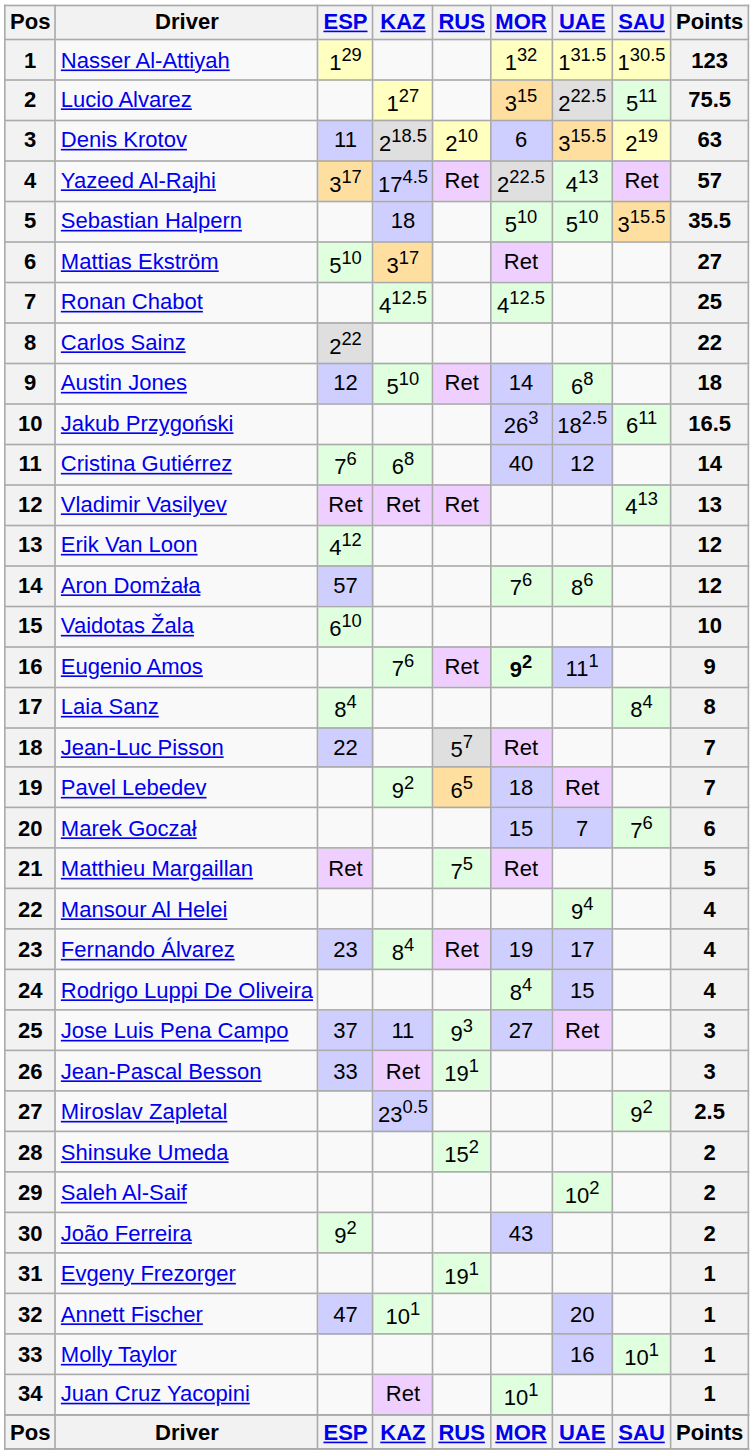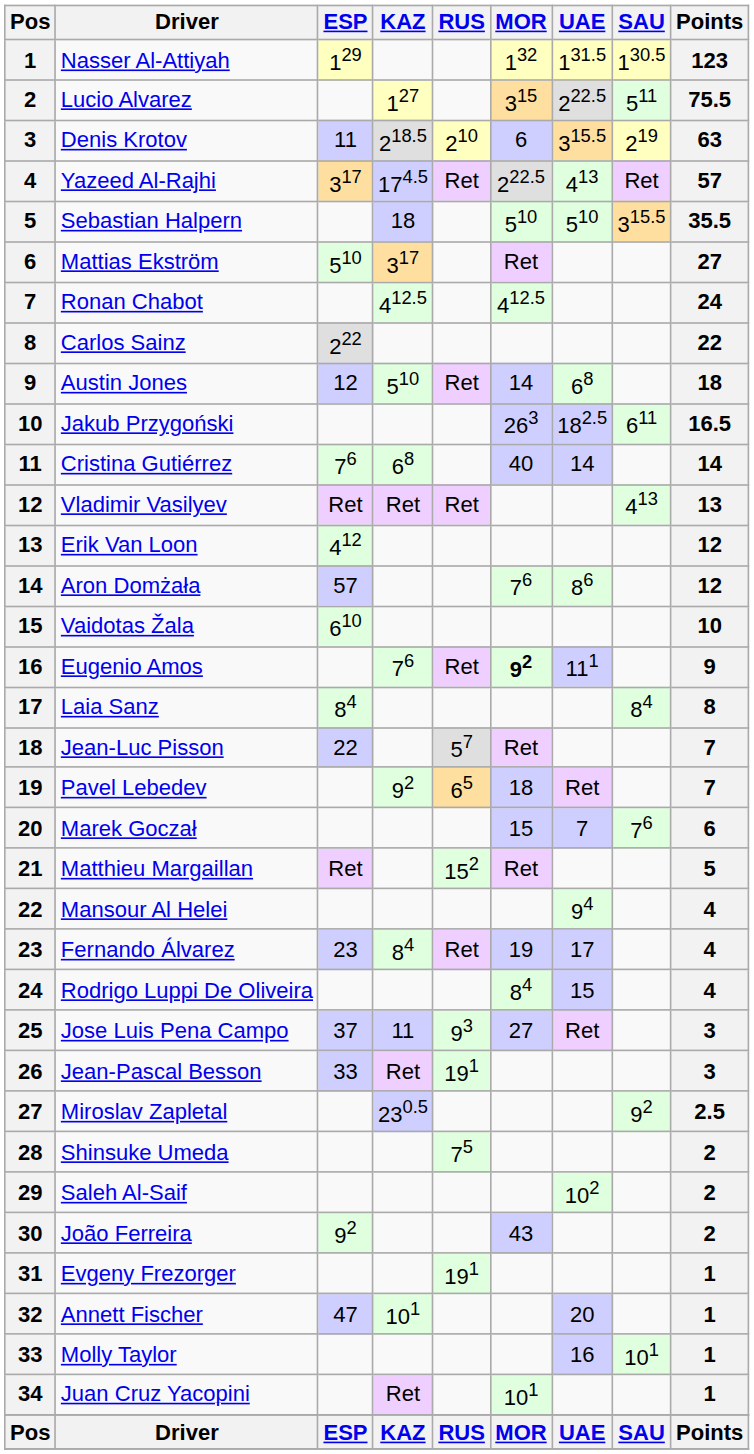(710, 302) 25 -> (710, 302) 24
(582, 464) 12 -> (582, 464) 14
(462, 869) 75 -> (462, 869) 152
(462, 1152) 152 -> (462, 1152) 75
